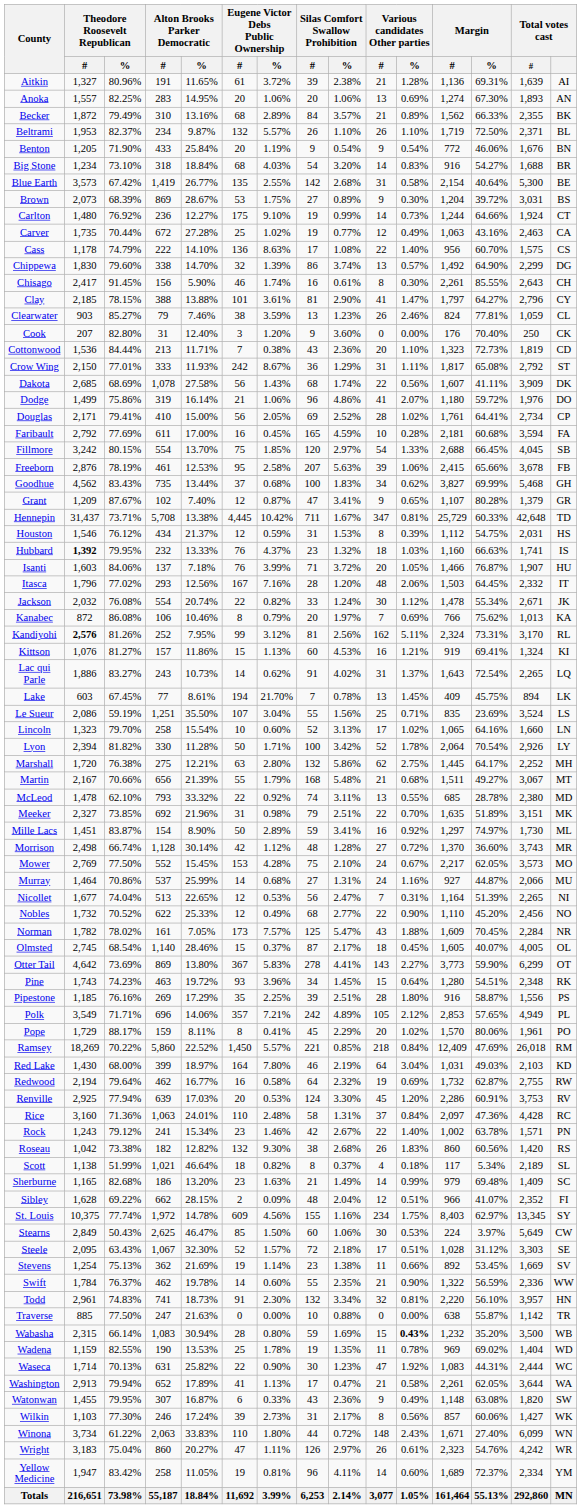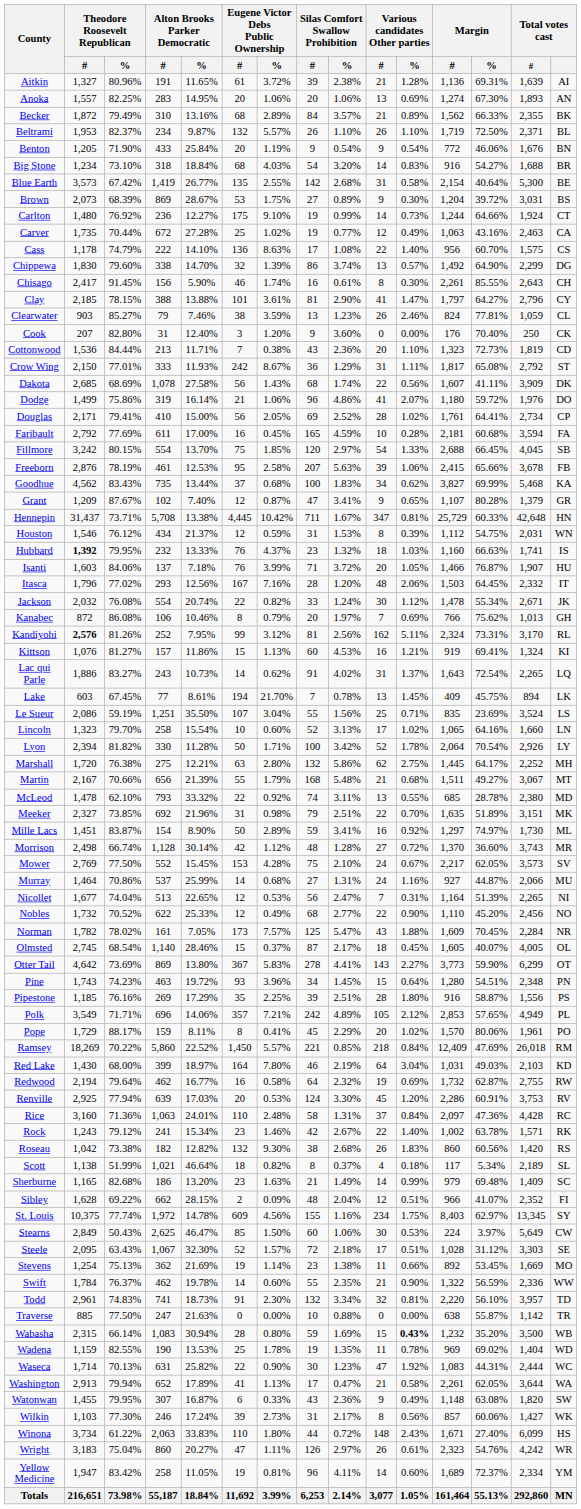(564, 483) GH -> (564, 483) KA
(564, 517) TD -> (564, 517) HN
(564, 534) HS -> (564, 534) WN
(564, 617) KA -> (564, 617) GH
(564, 864) MO -> (564, 864) SV
(564, 981) RK -> (564, 981) PN
(564, 1132) PN -> (564, 1132) RK
(564, 1266) SV -> (564, 1266) MO
(564, 1299) HN -> (564, 1299) TD
(564, 1433) WN -> (564, 1433) HS
